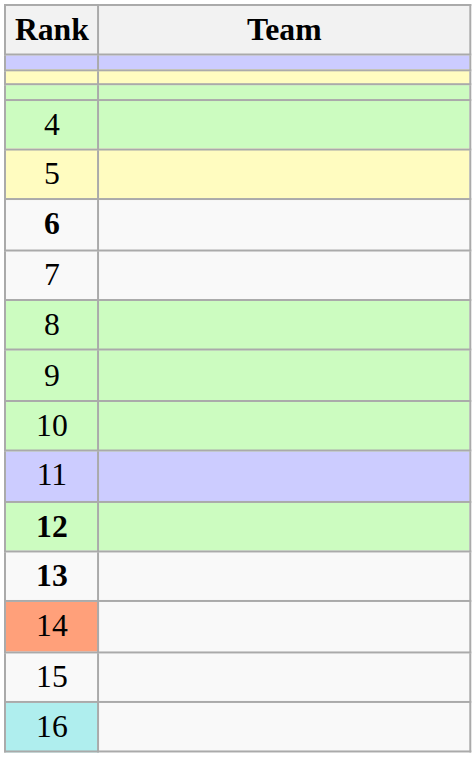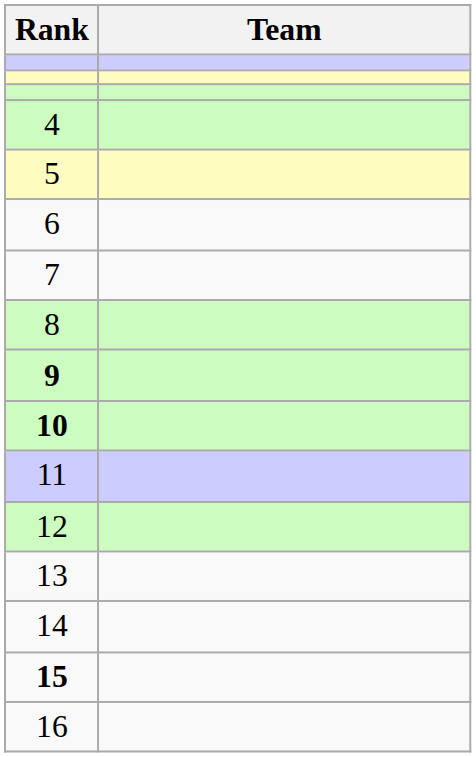(52, 224) bold -> (52, 224) normal
(52, 374) normal -> (52, 374) bold
(52, 425) normal -> (52, 425) bold
(52, 525) bold -> (52, 525) normal
(52, 575) bold -> (52, 575) normal
(52, 626) lightsalmon background -> (52, 626) no background
(52, 676) normal -> (52, 676) bold
(52, 726) paleturquoise background -> (52, 726) no background
